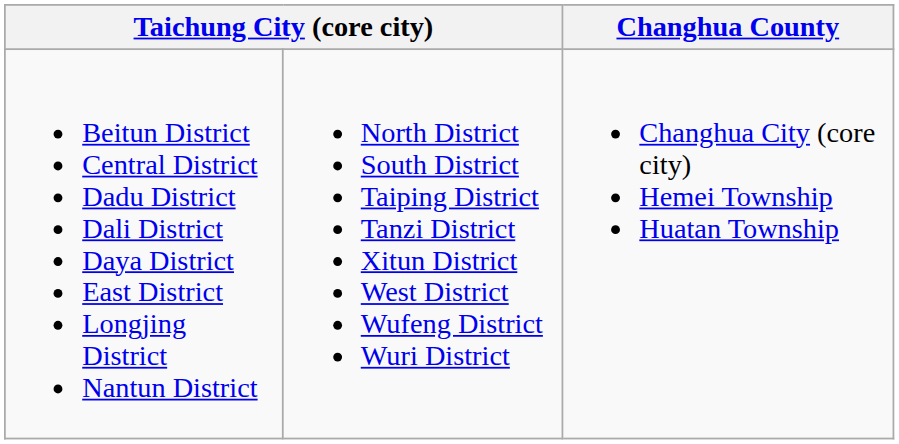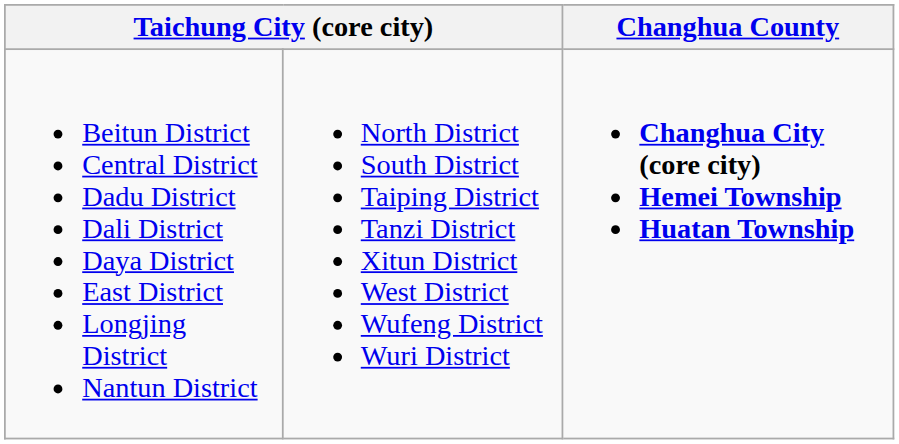(728, 180) normal -> (728, 180) bold
